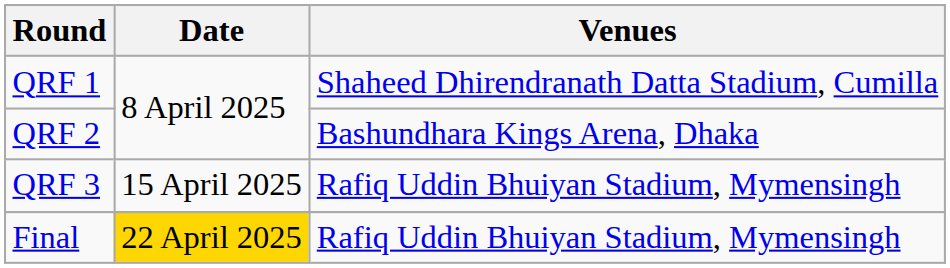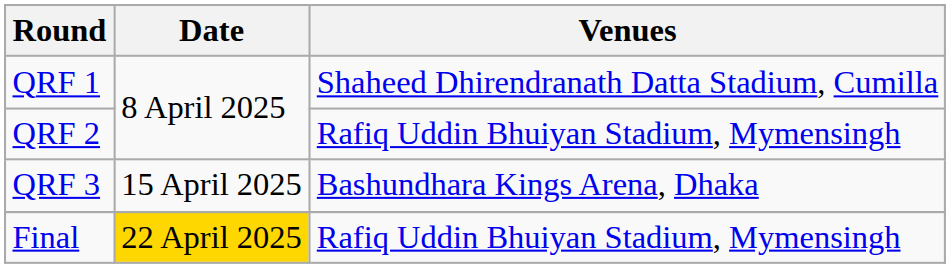(538, 133) Bashundhara Kings Arena, Dhaka -> (609, 133) Rafiq Uddin Bhuiyan Stadium, Mymensingh
(609, 184) Rafiq Uddin Bhuiyan Stadium, Mymensingh -> (538, 184) Bashundhara Kings Arena, Dhaka
